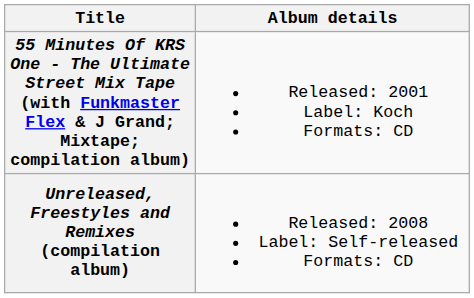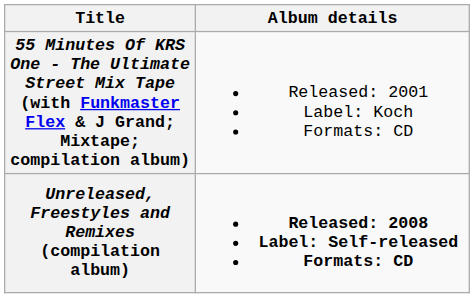(333, 243) normal -> (333, 243) bold
